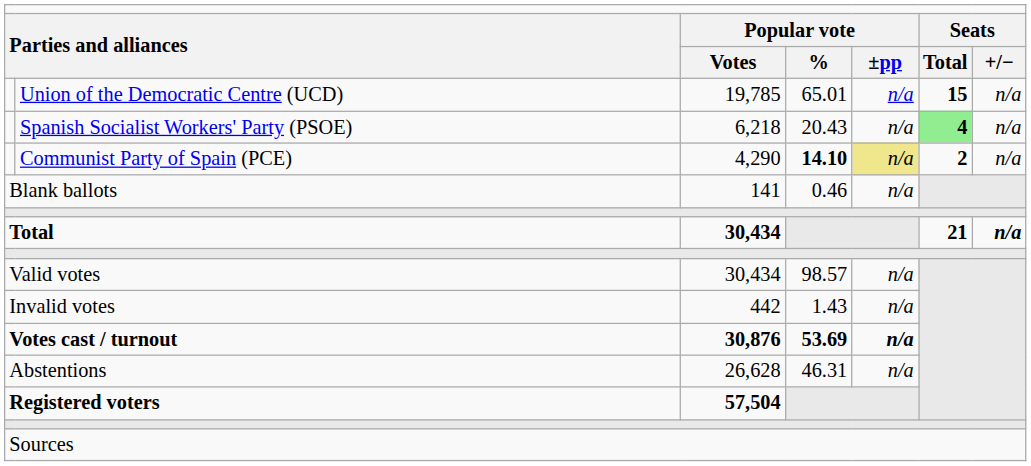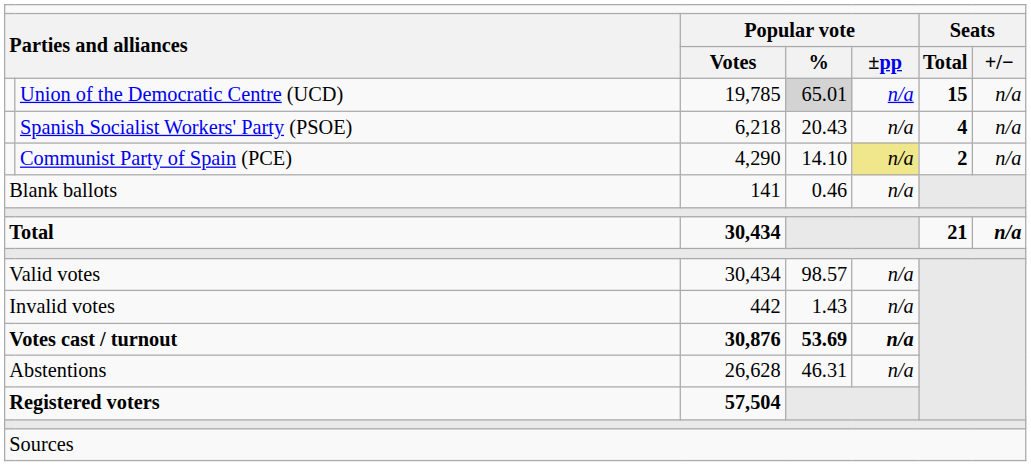(824, 94) no background -> (824, 94) lightgrey background
(962, 126) lightgreen background -> (962, 126) no background
(824, 158) bold -> (824, 158) normal
